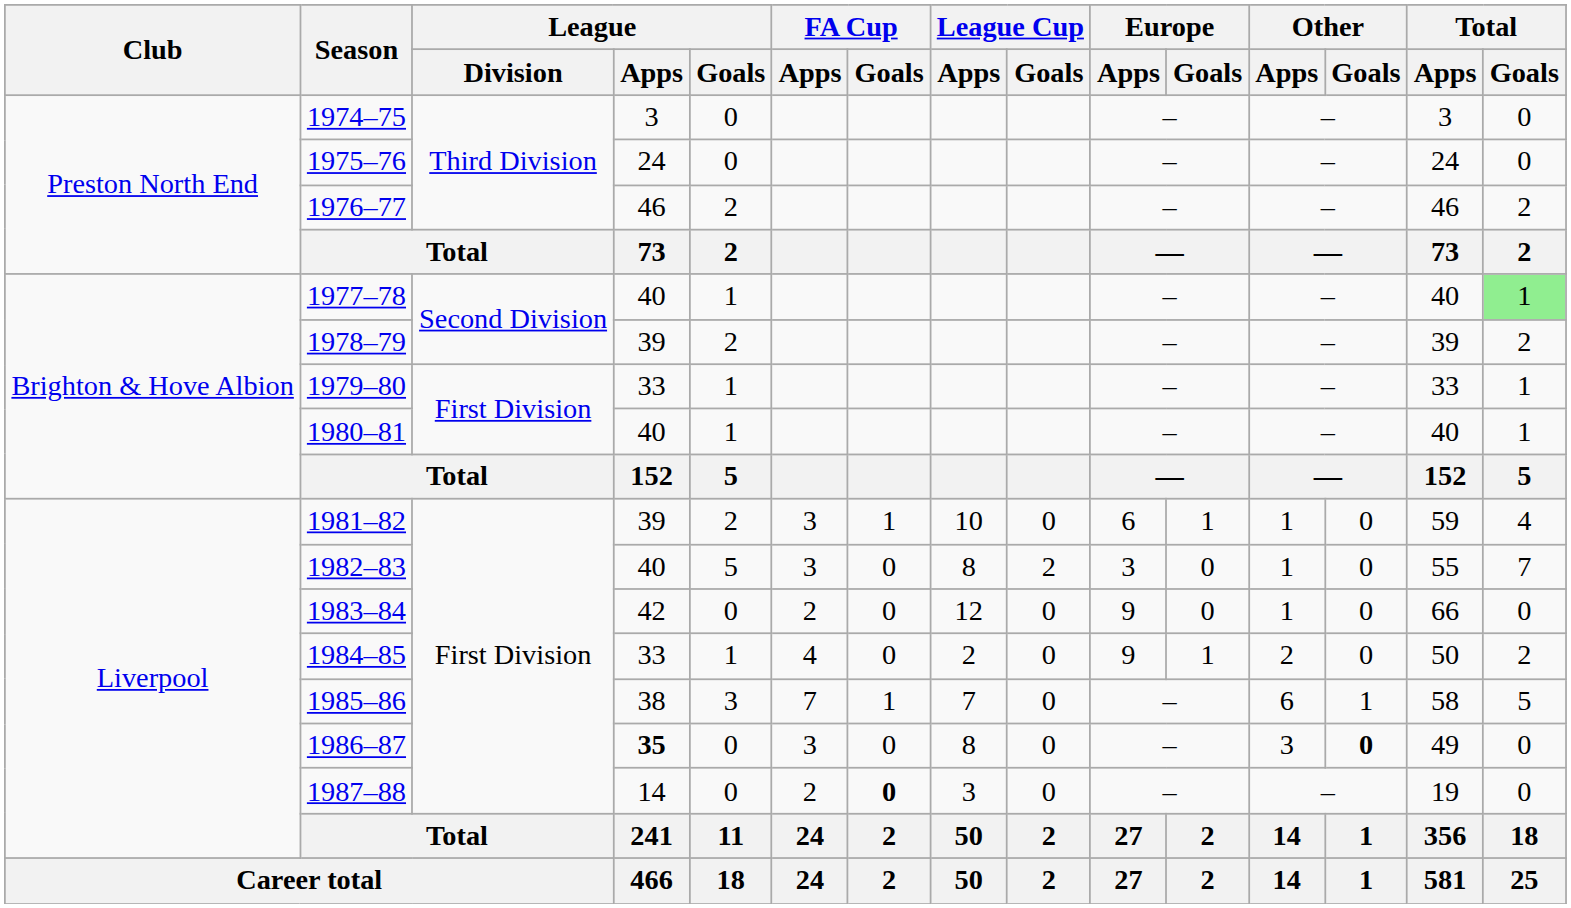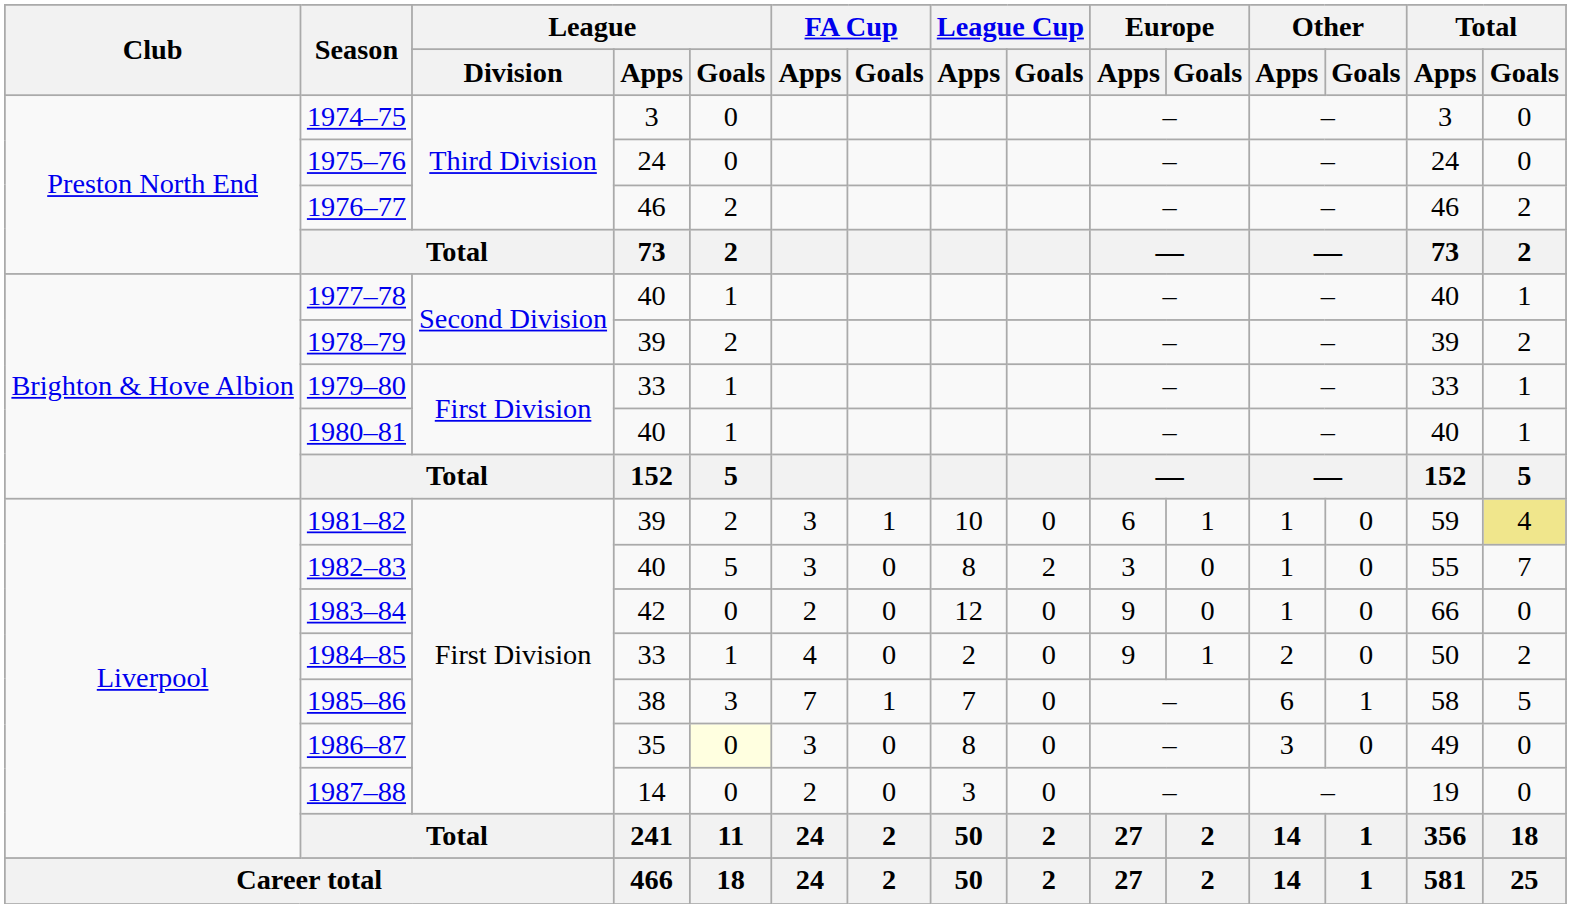(1524, 296) lightgreen background -> (1524, 296) no background
(1524, 521) no background -> (1524, 521) khaki background
(652, 745) bold -> (652, 745) normal
(731, 745) no background -> (731, 745) lightyellow background
(1366, 745) bold -> (1366, 745) normal
(889, 790) bold -> (889, 790) normal
